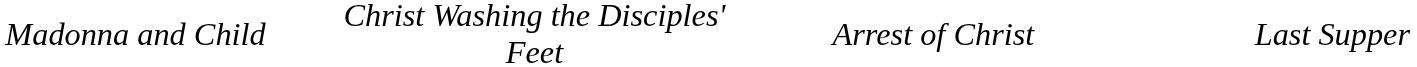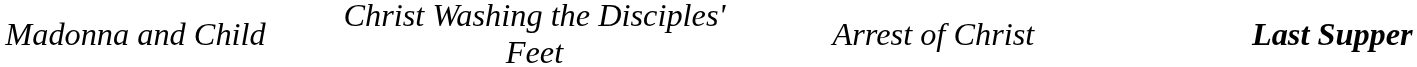(1332, 33) normal -> (1332, 33) bold
